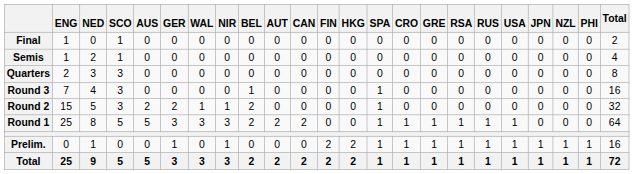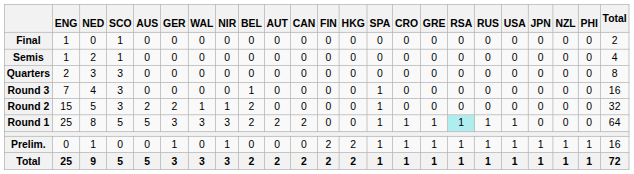(461, 123) no background -> (461, 123) paleturquoise background
